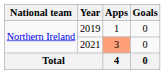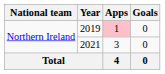(116, 28) no background -> (116, 28) pink background
(116, 45) lightsalmon background -> (116, 45) no background
